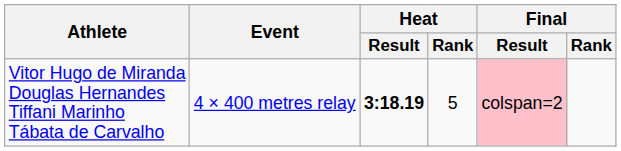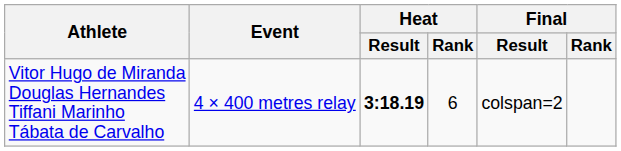(453, 103) 5 -> (453, 103) 6
(522, 103) pink background -> (522, 103) no background
